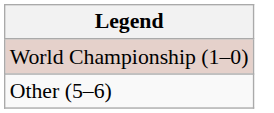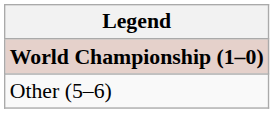(129, 56) normal -> (137, 56) bold
